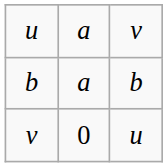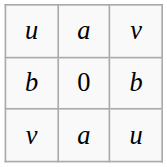(84, 82) a -> (84, 82) 0
(84, 135) 0 -> (84, 135) a
